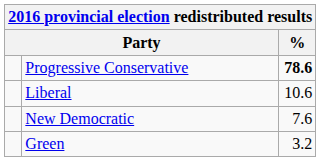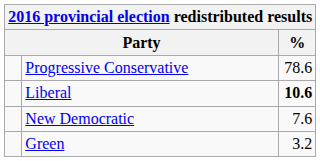(298, 67) bold -> (298, 67) normal
(298, 93) normal -> (298, 93) bold
